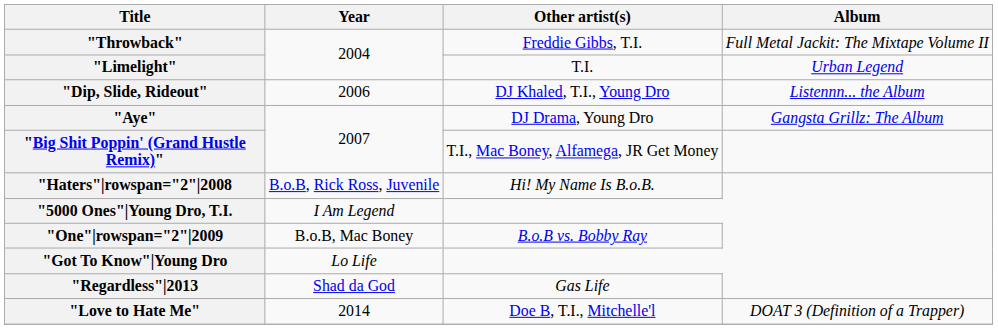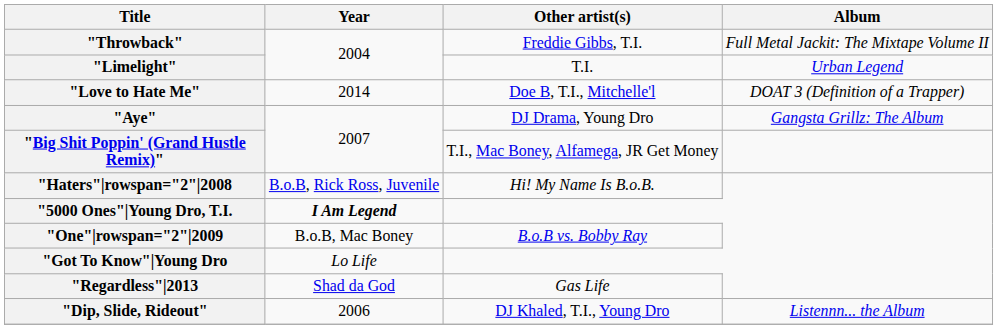rows swapped: (135, 92) <-> (135, 311)
(354, 210) normal -> (354, 210) bold
